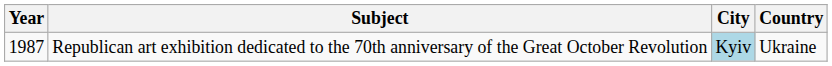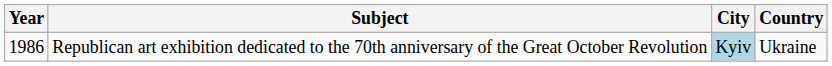(26, 46) 1987 -> (26, 46) 1986
